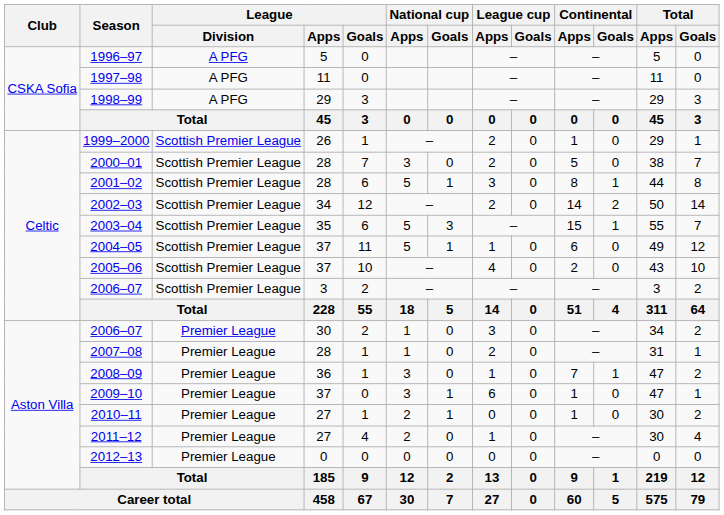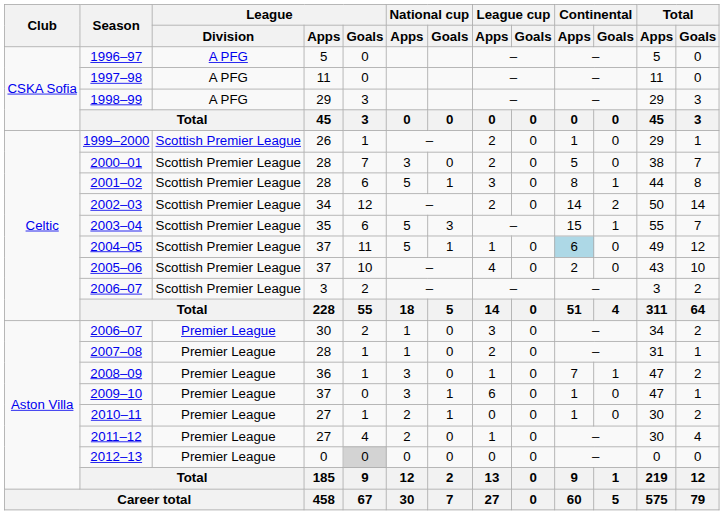(574, 246) no background -> (574, 246) lightblue background
(365, 457) no background -> (365, 457) lightgrey background
